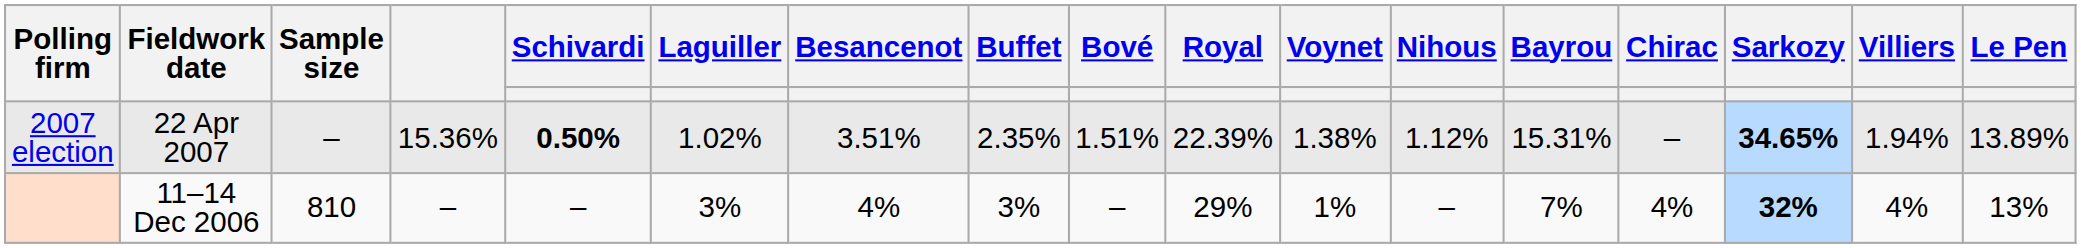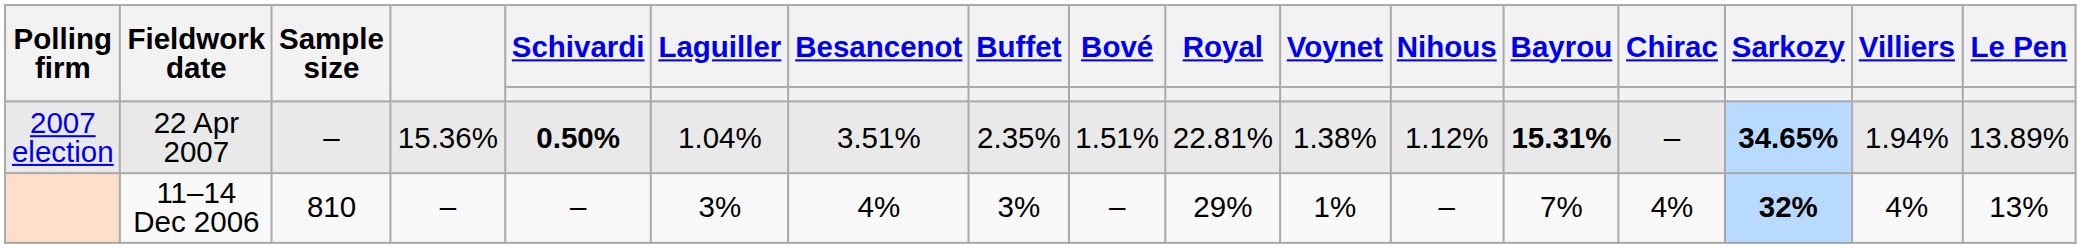(720, 137) 1.02% -> (720, 137) 1.04%
(1223, 137) 22.39% -> (1223, 137) 22.81%
(1561, 137) normal -> (1561, 137) bold
